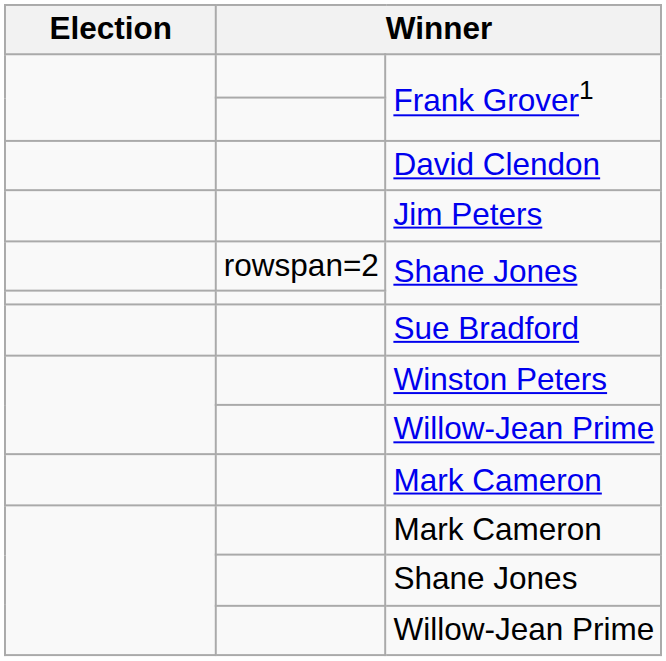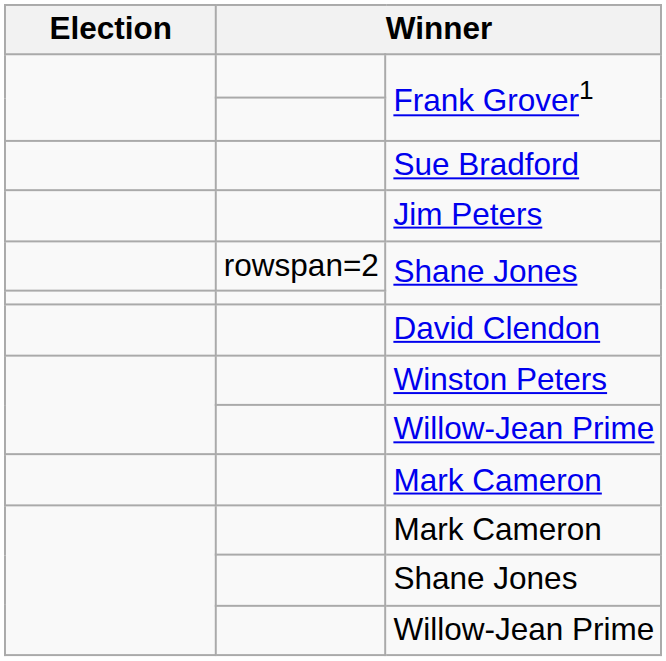rows swapped: (301, 330) <-> (301, 165)
